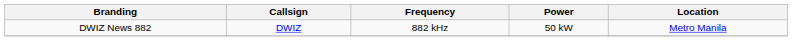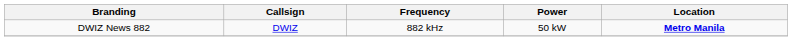(698, 28) normal -> (694, 28) bold
